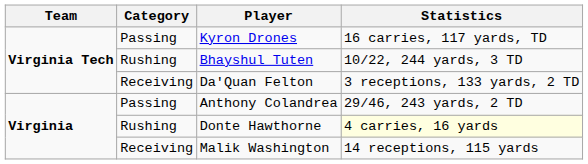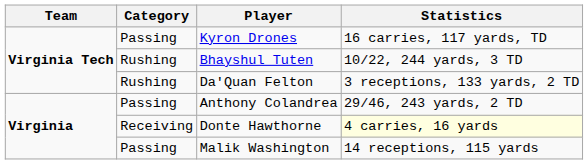(157, 82) Receiving -> (149, 82) Rushing
(149, 126) Rushing -> (157, 126) Receiving
(157, 148) Receiving -> (149, 148) Passing
